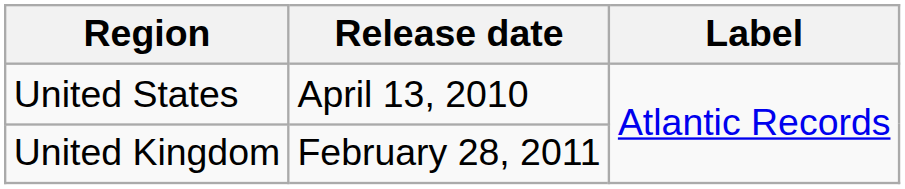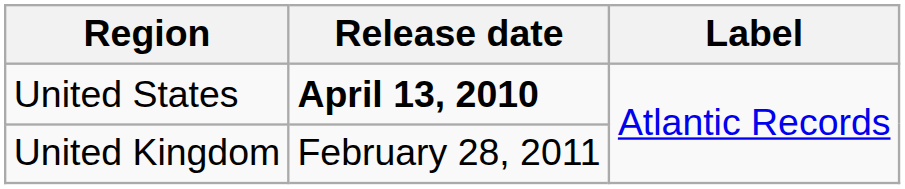(413, 93) normal -> (418, 93) bold
